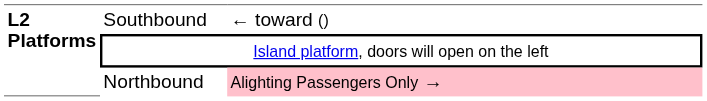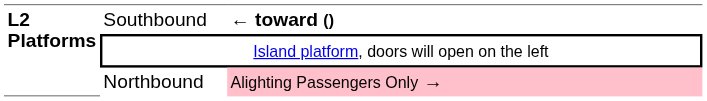(280, 19) normal -> (282, 19) bold
